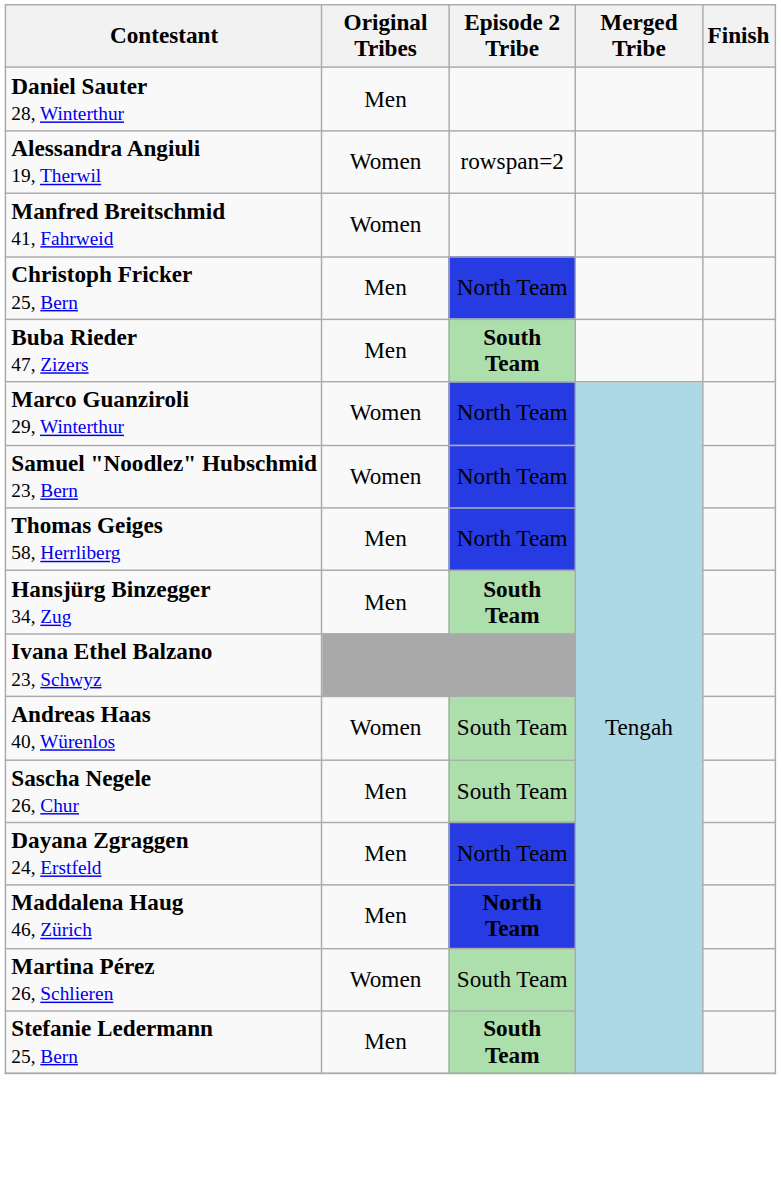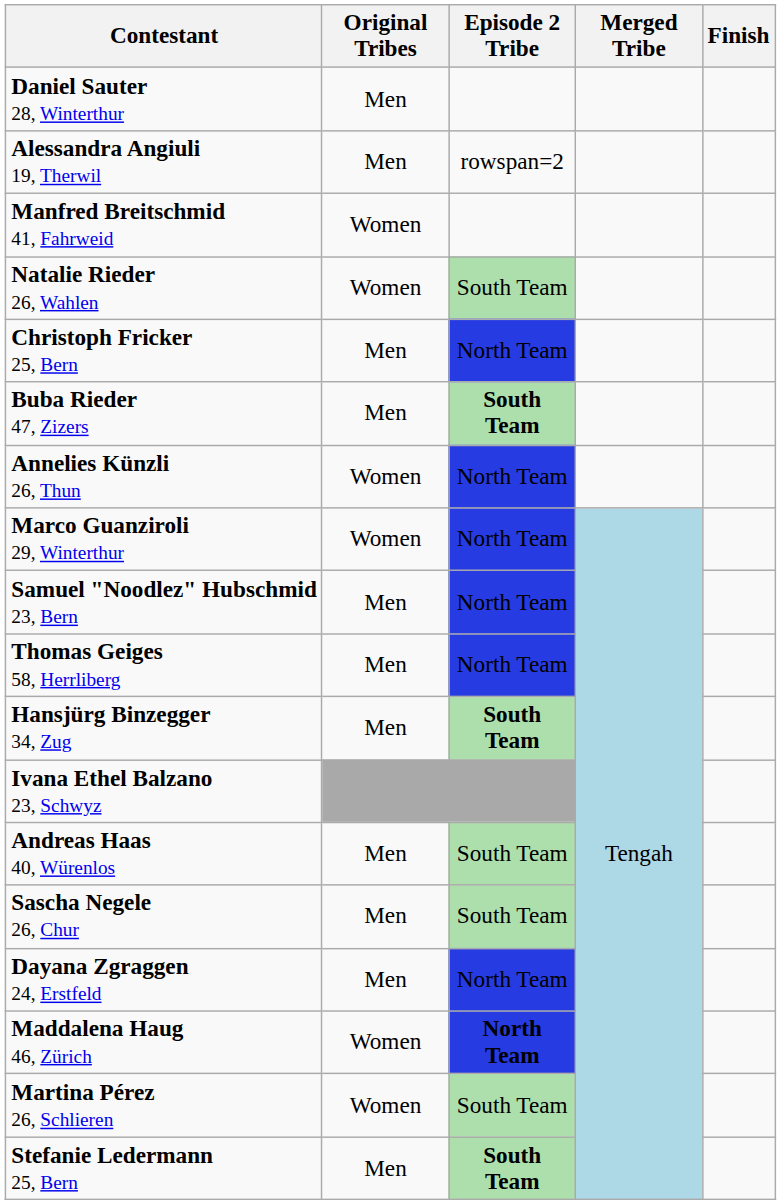(386, 161) Women -> (385, 161) Men
+ row: (83, 287)
+ row: (90, 476)
(386, 476) Women -> (385, 601) Men
(386, 727) Women -> (385, 853) Men
(385, 916) Men -> (386, 1042) Women
